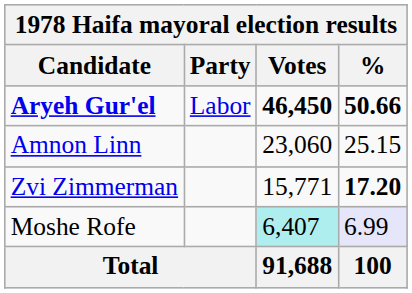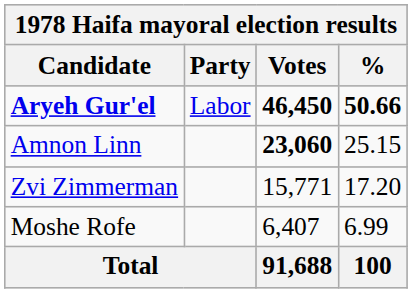(297, 145) normal -> (297, 145) bold
(373, 186) bold -> (373, 186) normal
(291, 226) paleturquoise background -> (291, 226) no background
(366, 226) lavender background -> (366, 226) no background
